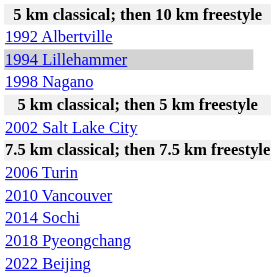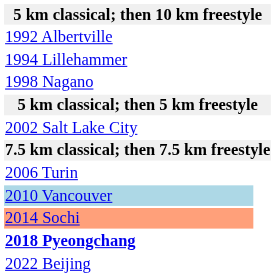(66, 59) lightgrey background -> (66, 59) no background
(59, 195) no background -> (59, 195) lightblue background
(42, 218) no background -> (42, 218) lightsalmon background
(68, 240) normal -> (70, 240) bold
